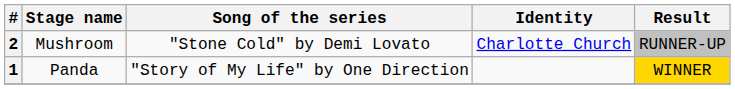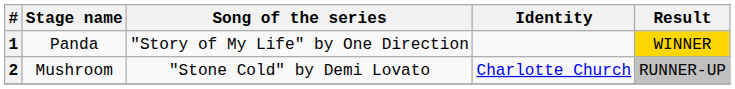rows swapped: (13, 70) <-> (13, 44)
